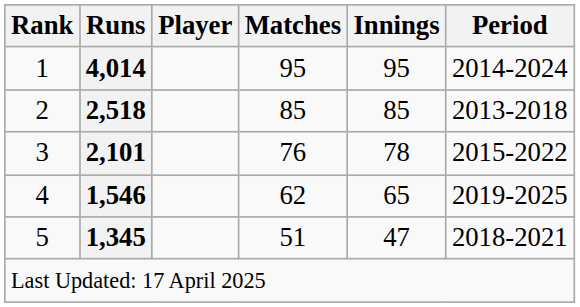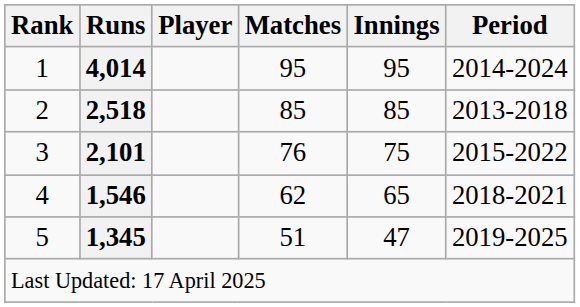(397, 152) 78 -> (397, 152) 75
(510, 195) 2019-2025 -> (510, 195) 2018-2021
(510, 237) 2018-2021 -> (510, 237) 2019-2025
